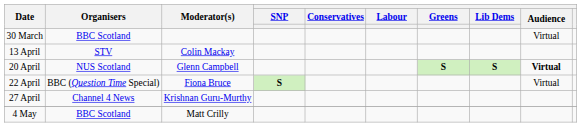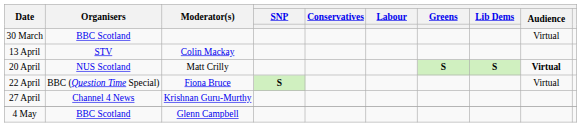(208, 67) Glenn Campbell -> (208, 67) Matt Crilly
(208, 114) Matt Crilly -> (208, 114) Glenn Campbell
